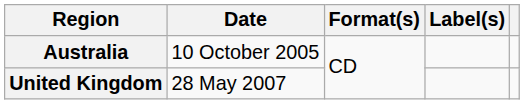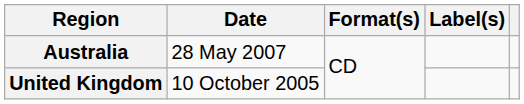(245, 51) 10 October 2005 -> (229, 51) 28 May 2007
(229, 83) 28 May 2007 -> (245, 83) 10 October 2005
